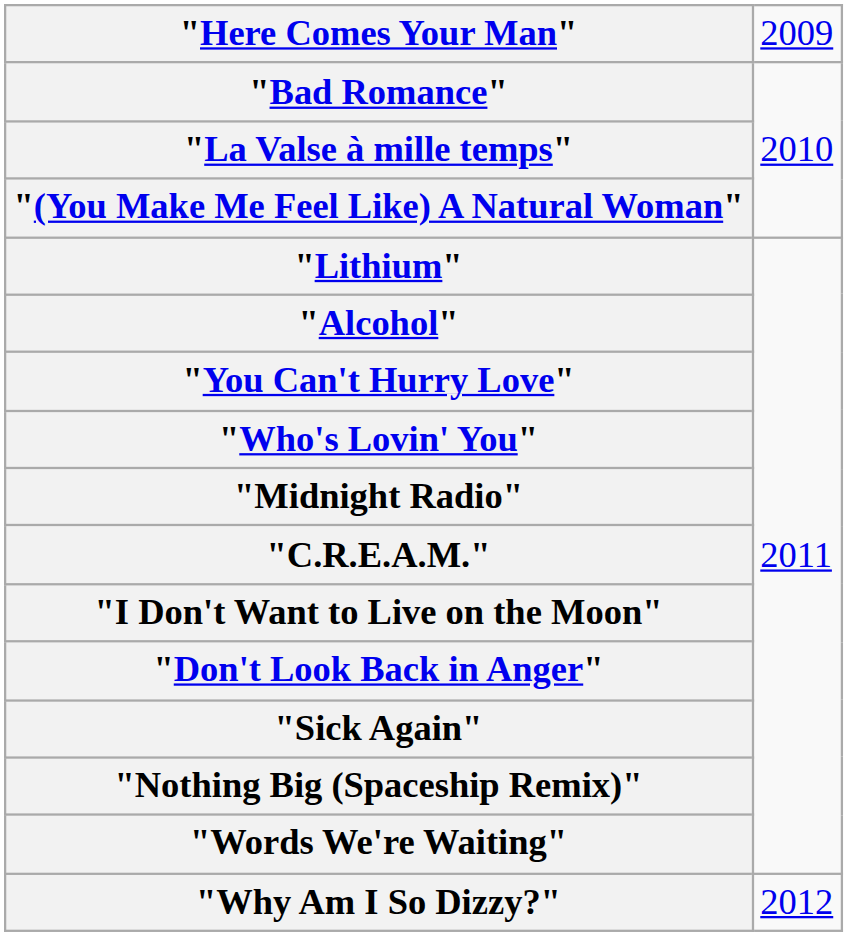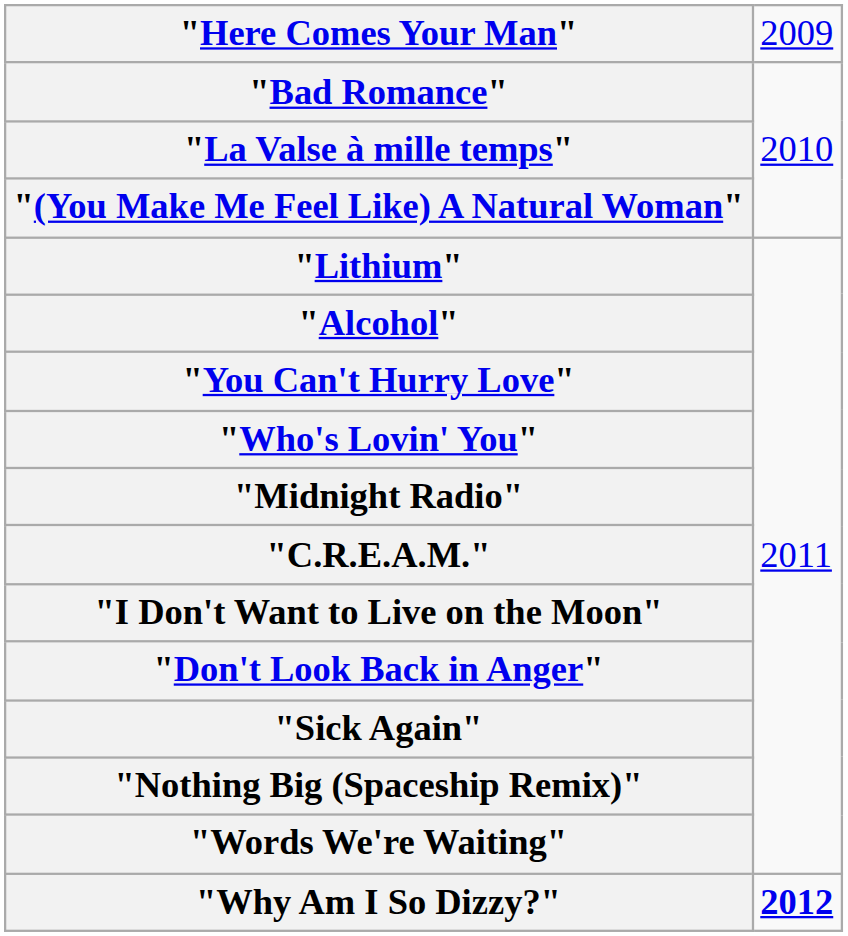(797, 901) normal -> (797, 901) bold
